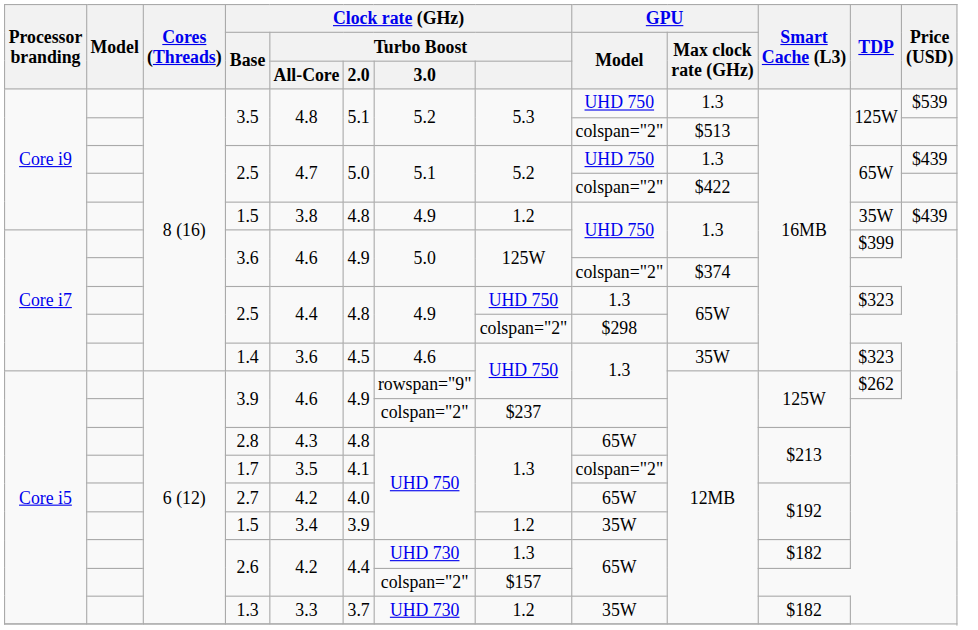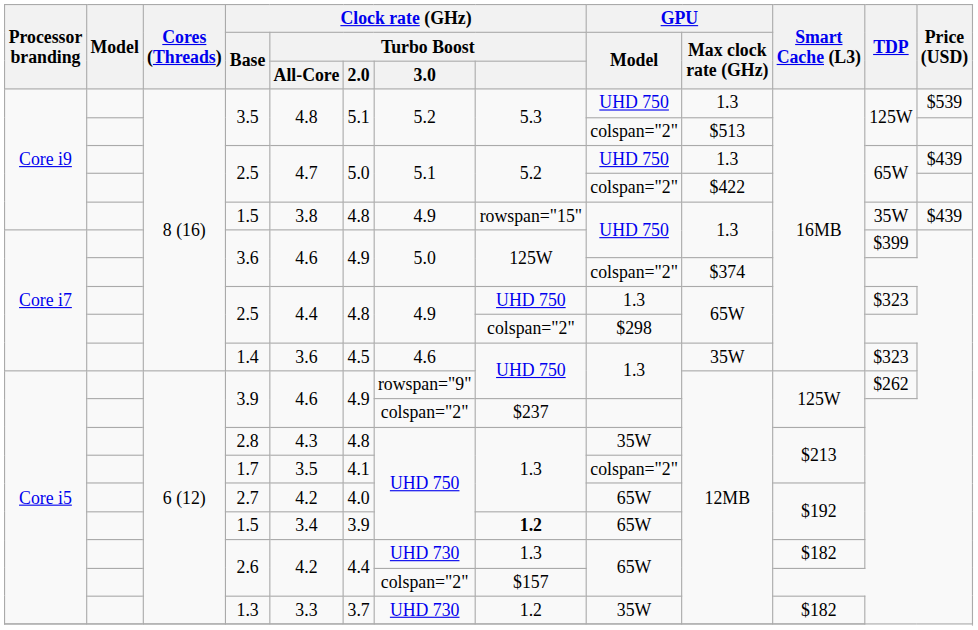(523, 215) 1.2 -> (531, 215) rowspan="15"
(619, 441) 65W -> (634, 441) 35W
(523, 525) normal -> (531, 525) bold
(619, 525) 35W -> (634, 525) 65W
